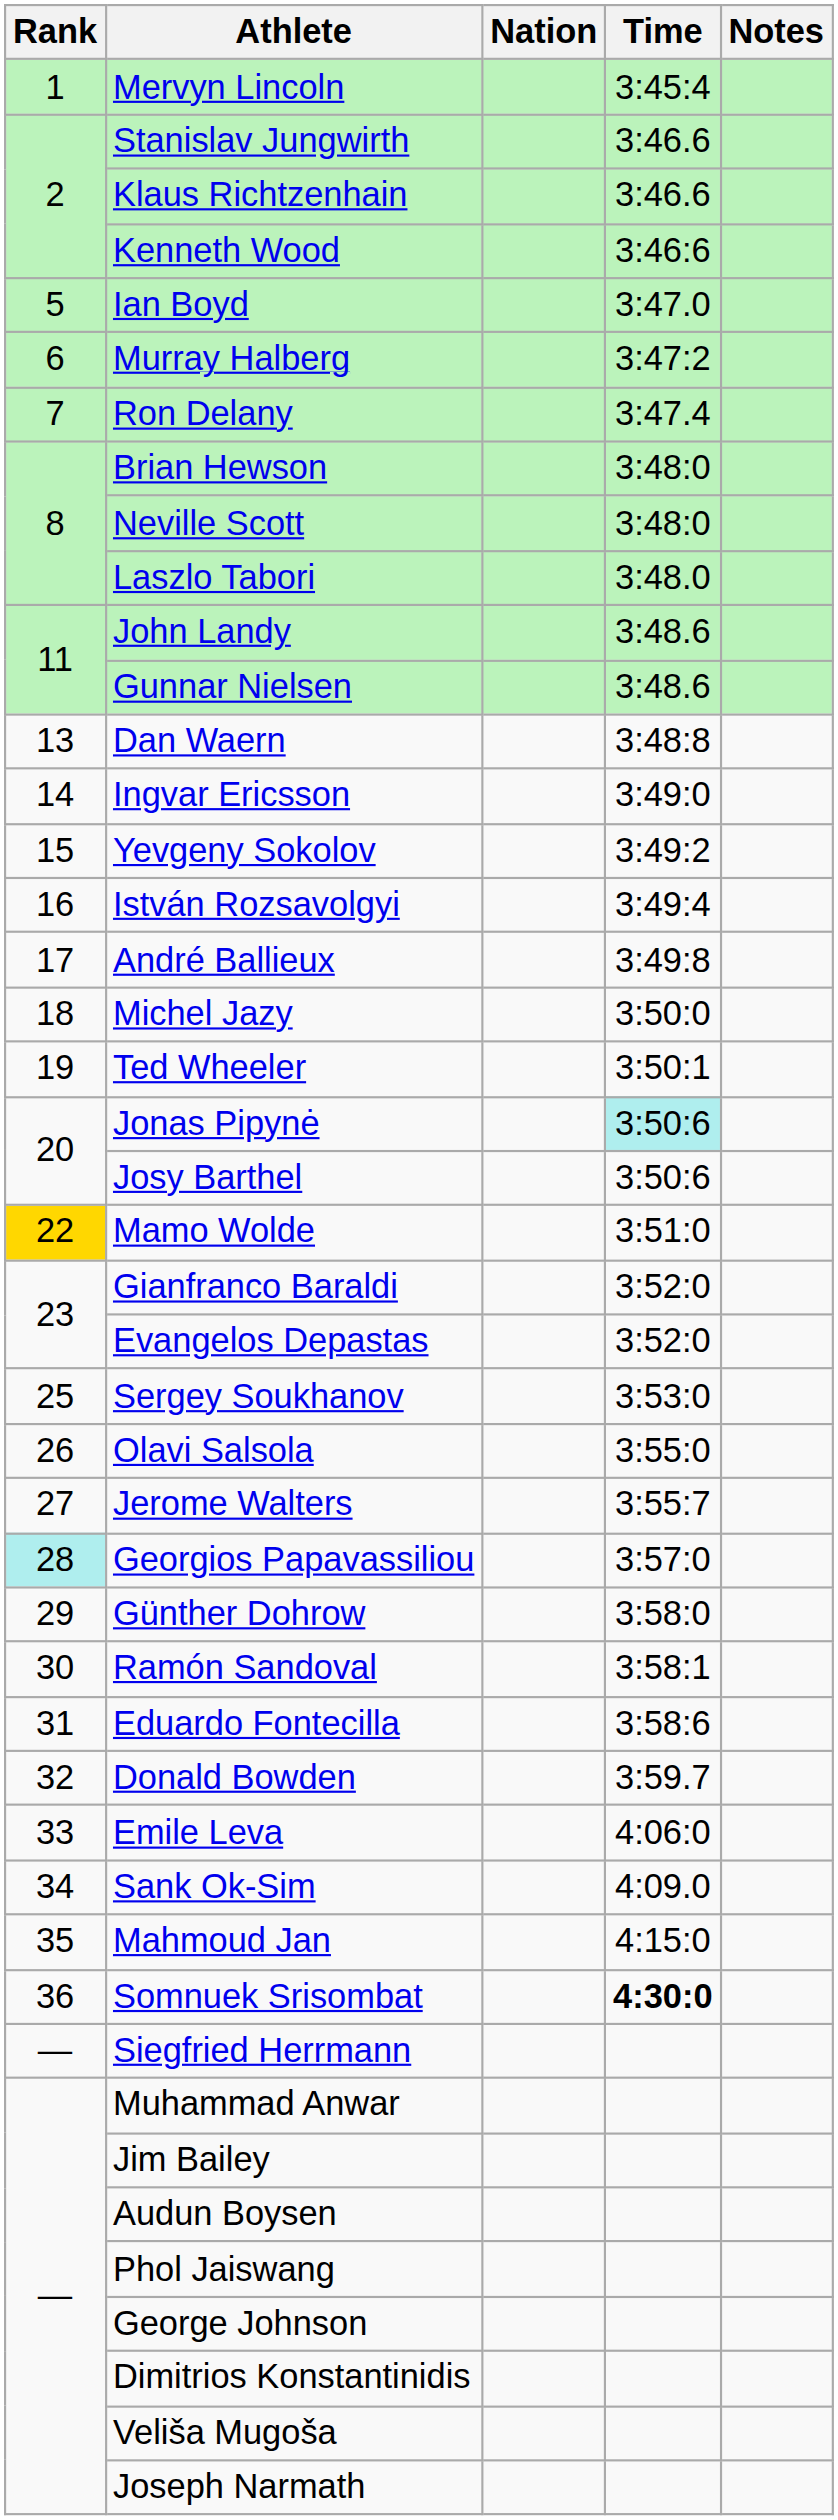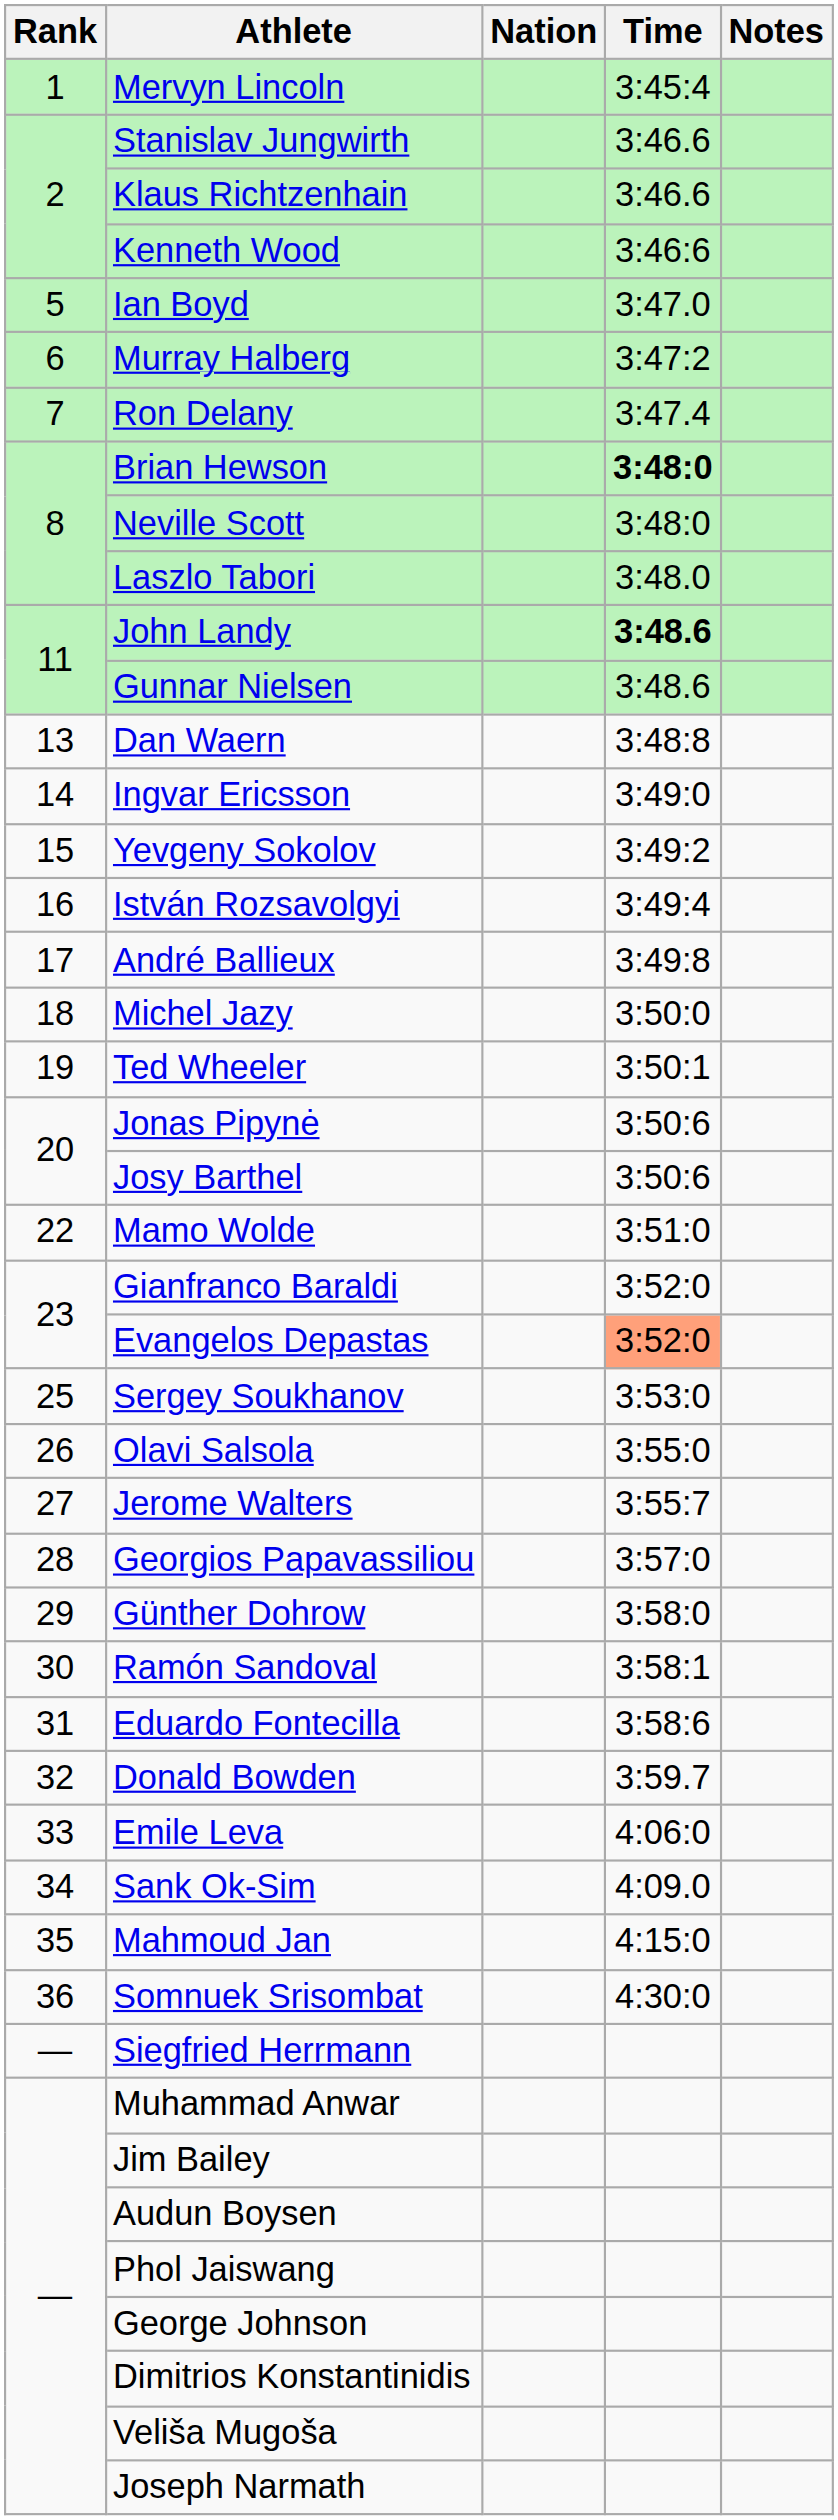(663, 468) normal -> (663, 468) bold
(663, 631) normal -> (663, 631) bold
(663, 1122) paleturquoise background -> (663, 1122) no background
(55, 1232) gold background -> (55, 1232) no background
(663, 1341) no background -> (663, 1341) lightsalmon background
(55, 1559) paleturquoise background -> (55, 1559) no background
(663, 1995) bold -> (663, 1995) normal
